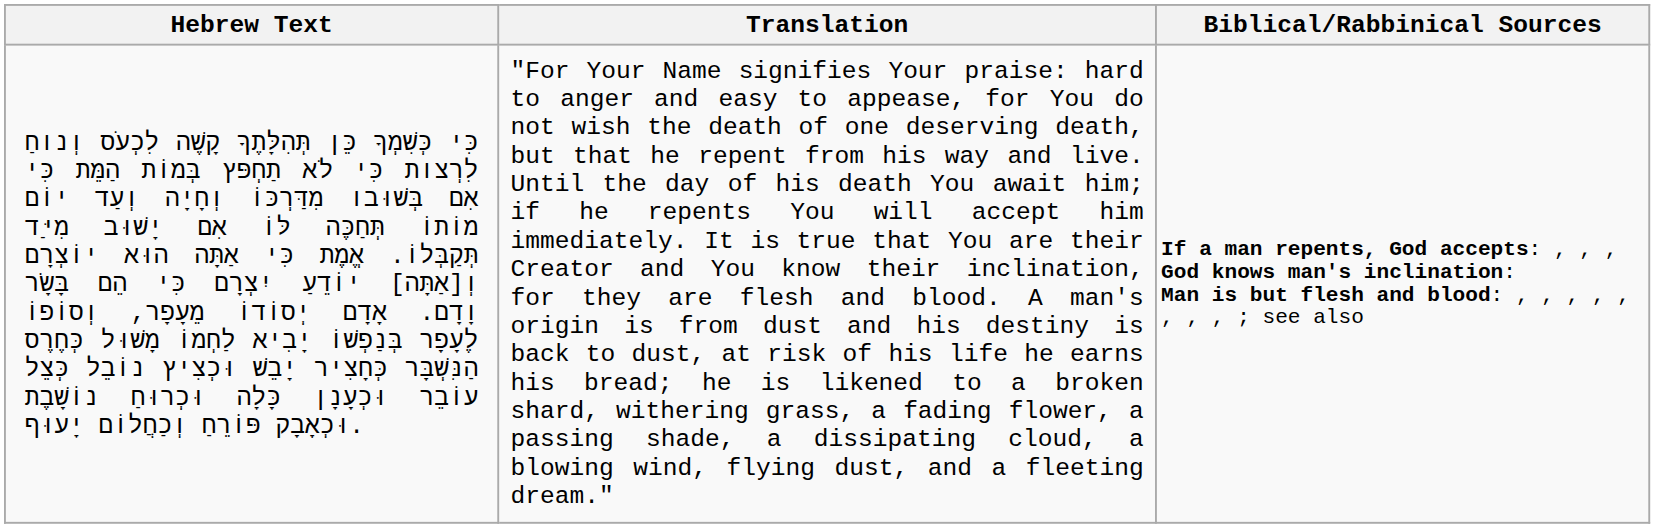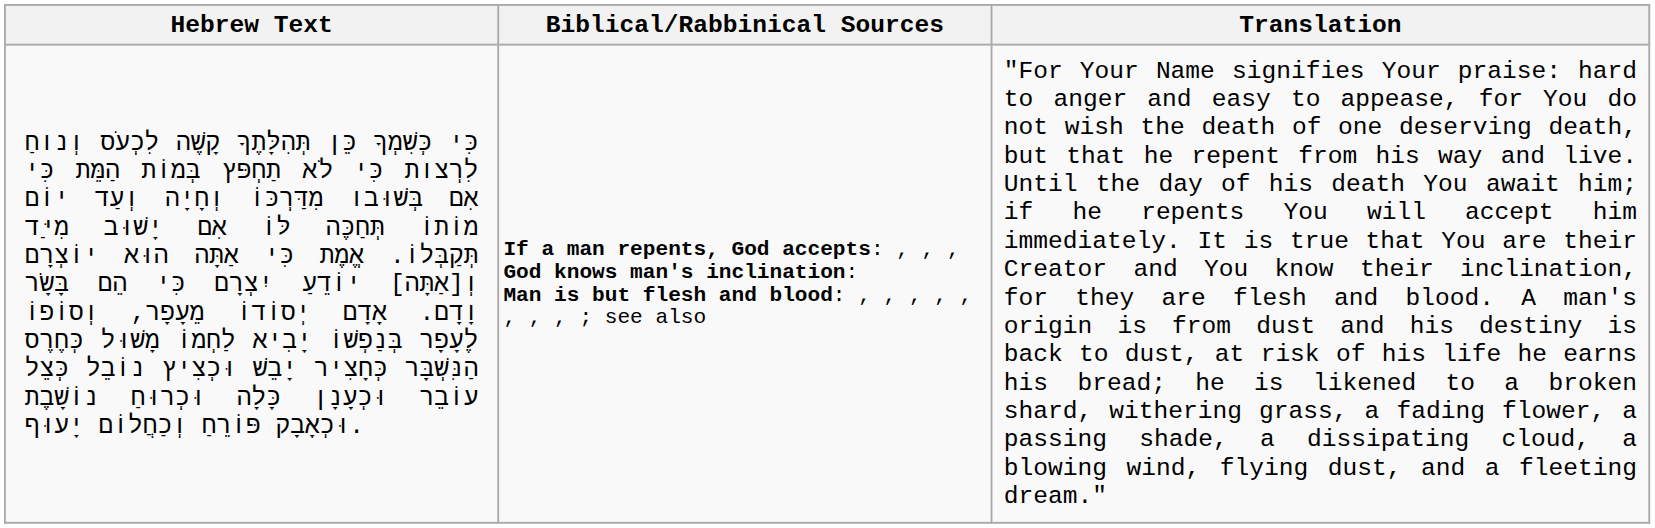columns swapped: (827, 25) <-> (1403, 25)
